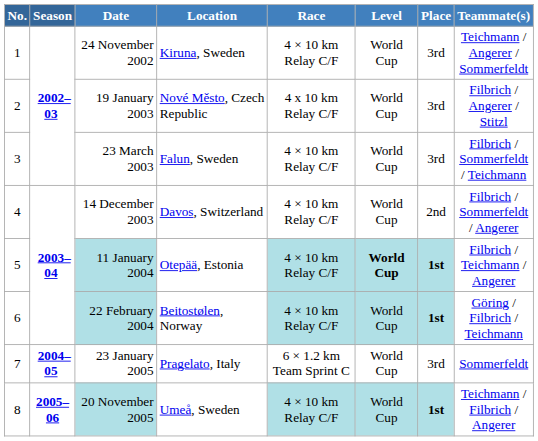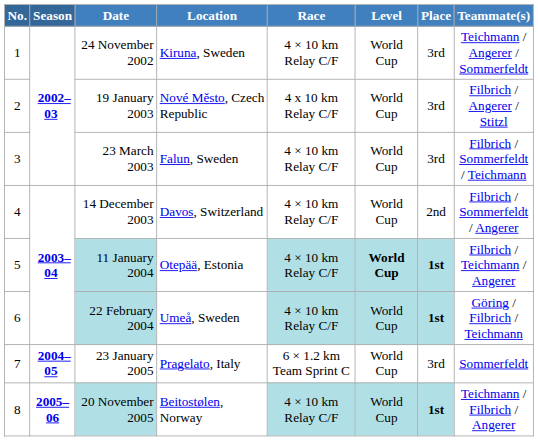(191, 318) Beitostølen, Norway -> (200, 318) Umeå, Sweden
(200, 409) Umeå, Sweden -> (191, 409) Beitostølen, Norway
